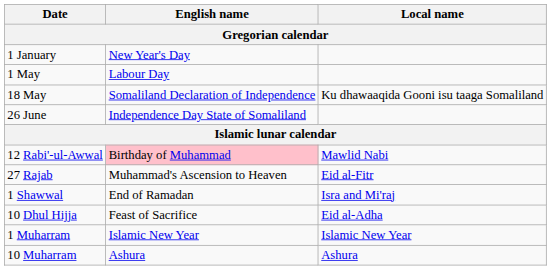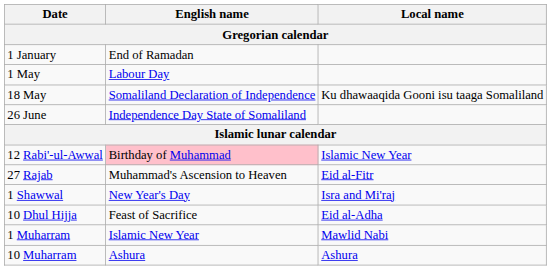(149, 54) New Year's Day -> (151, 54) End of Ramadan
(355, 154) Mawlid Nabi -> (366, 154) Islamic New Year
(151, 194) End of Ramadan -> (149, 194) New Year's Day
(366, 235) Islamic New Year -> (355, 235) Mawlid Nabi
